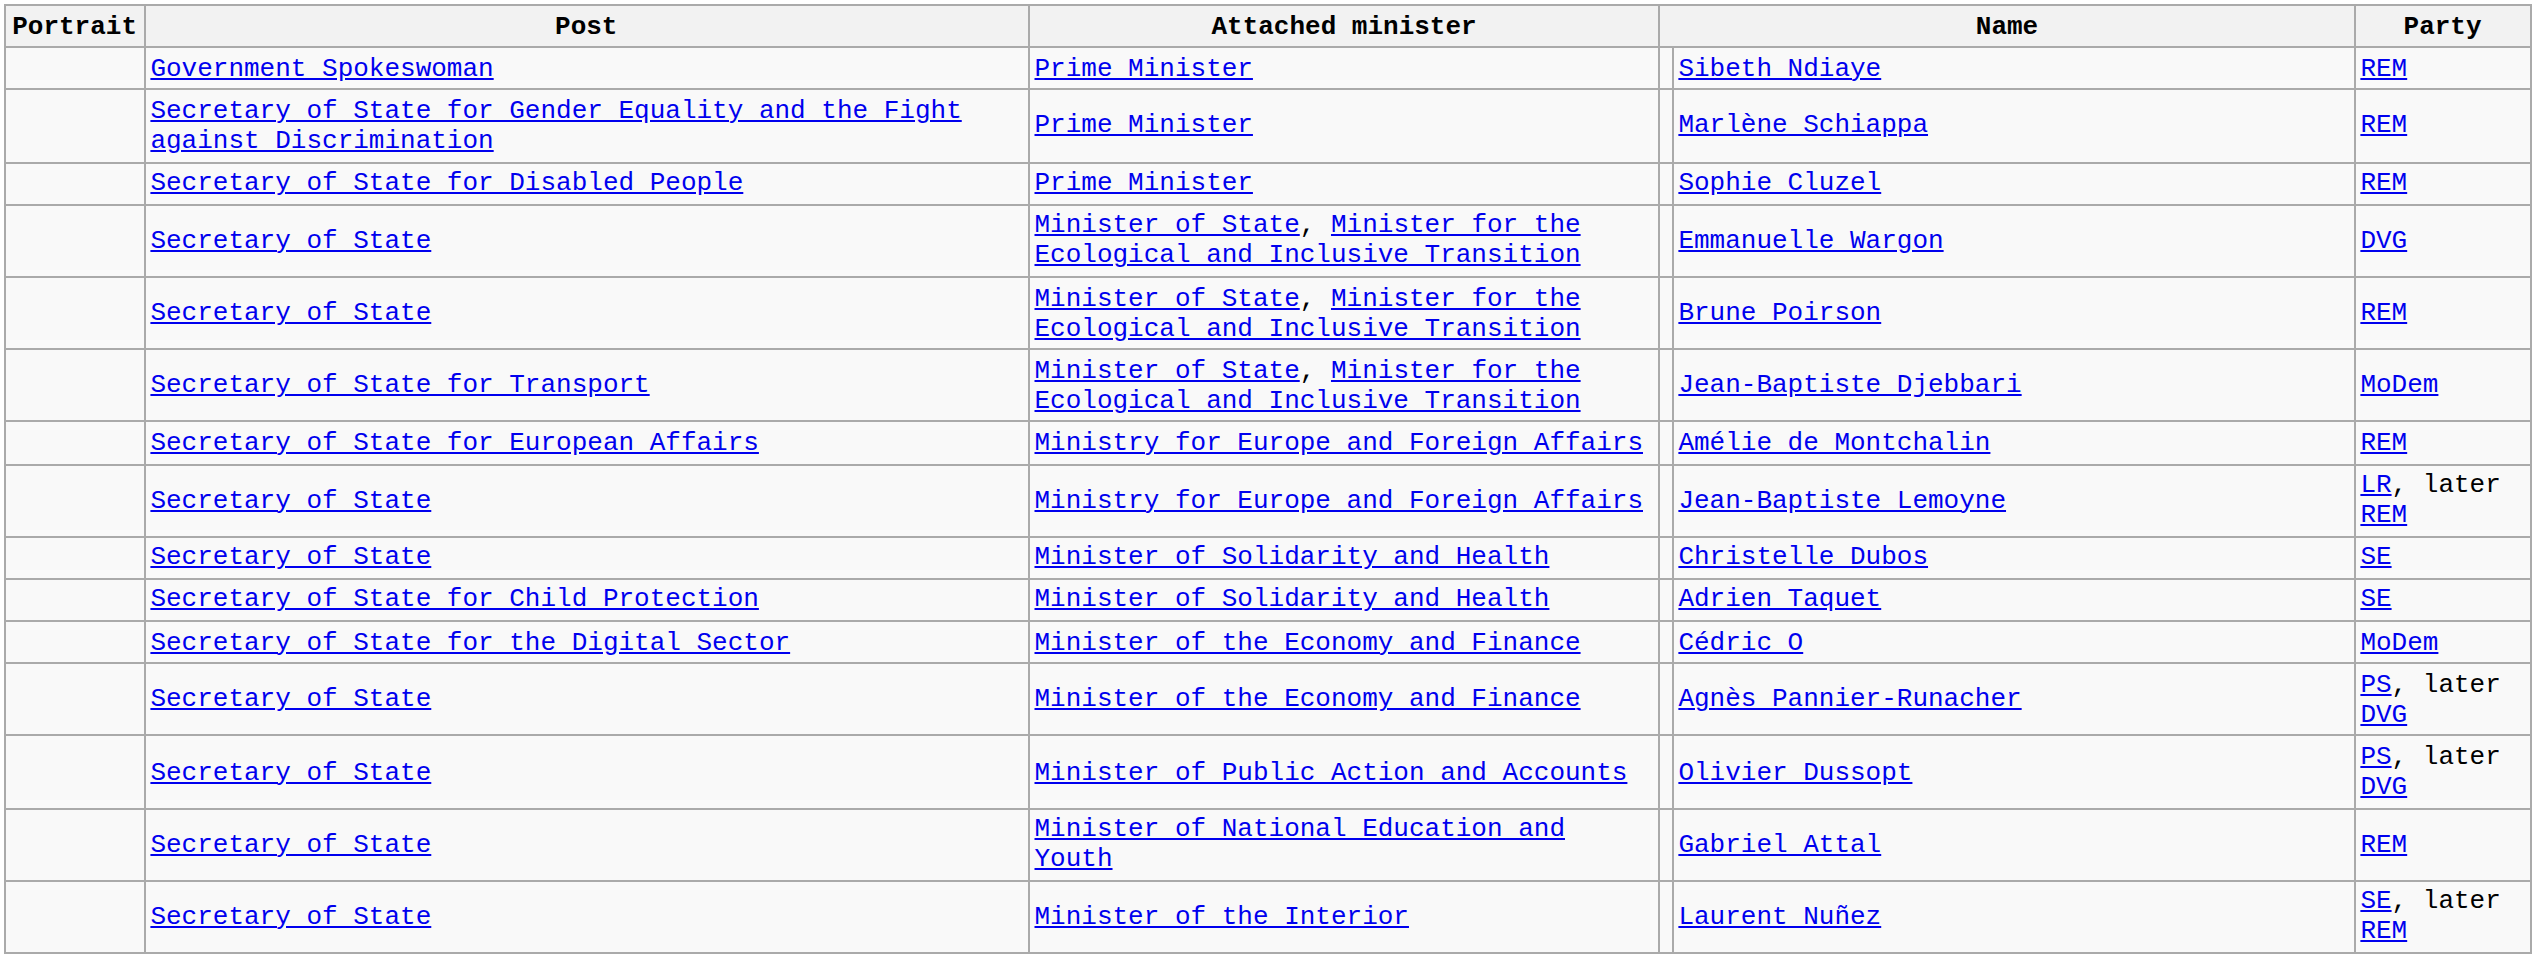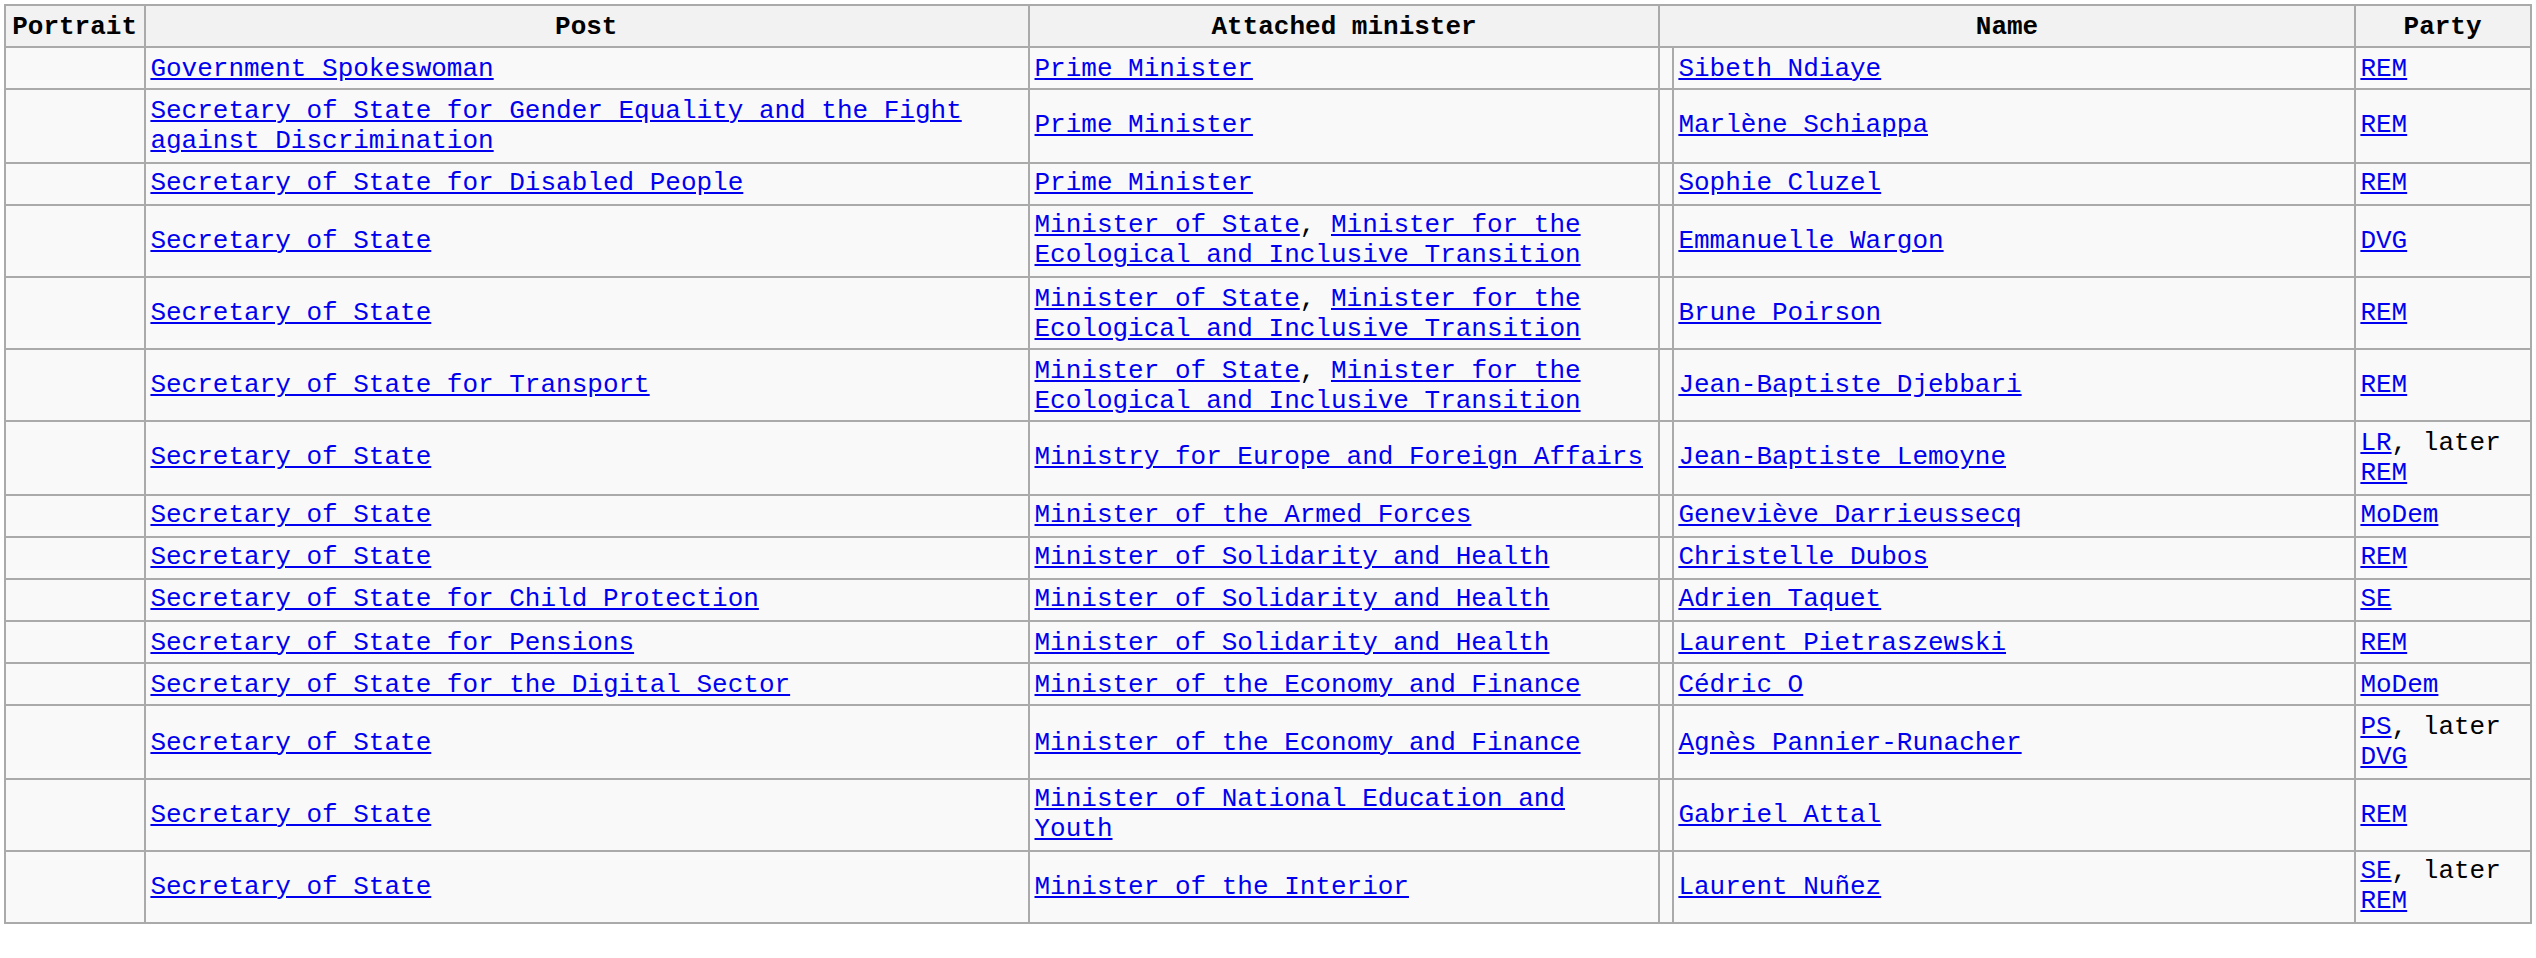(2399, 385) MoDem -> (2384, 385) REM
- row: (455, 443)
+ row: (291, 515)
(2376, 558) SE -> (2384, 558) REM
+ row: (392, 642)
- row: (291, 772)
